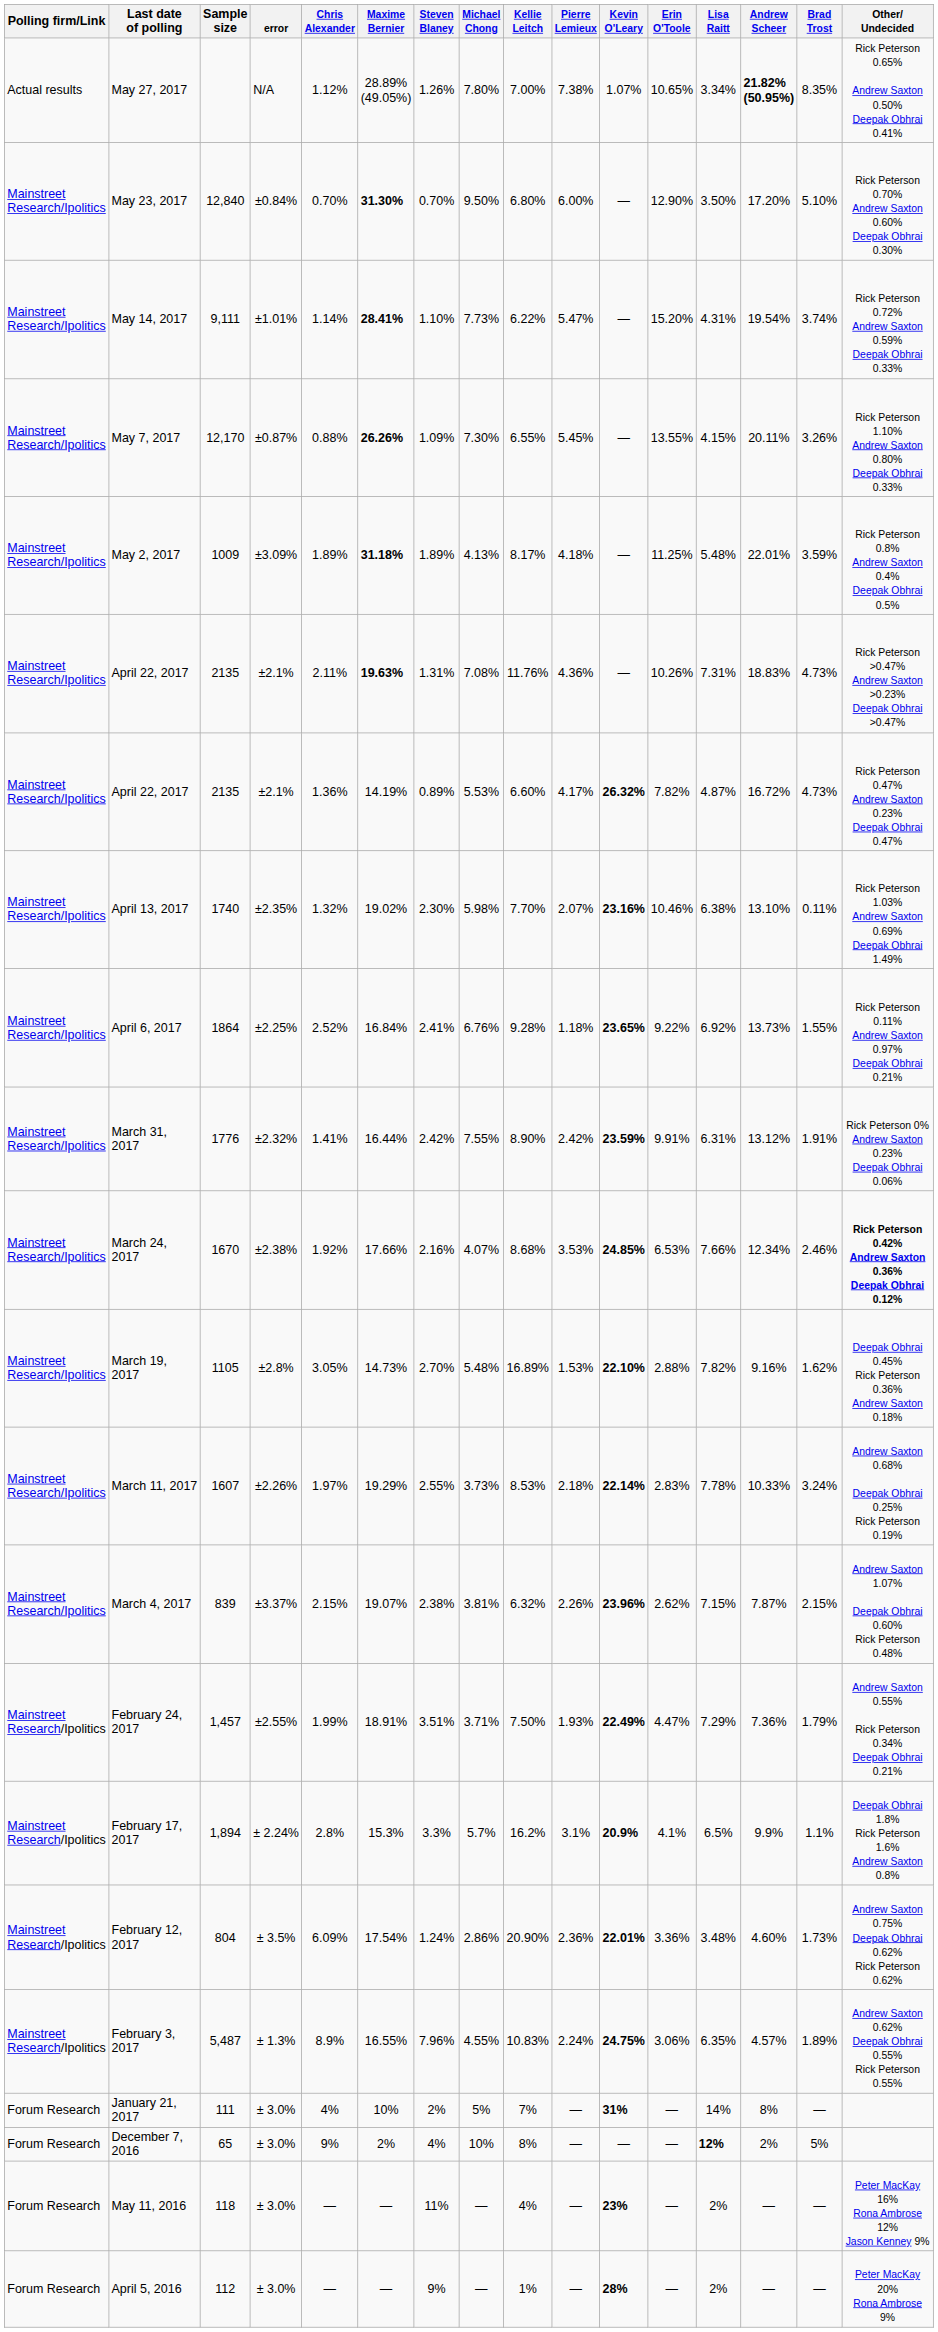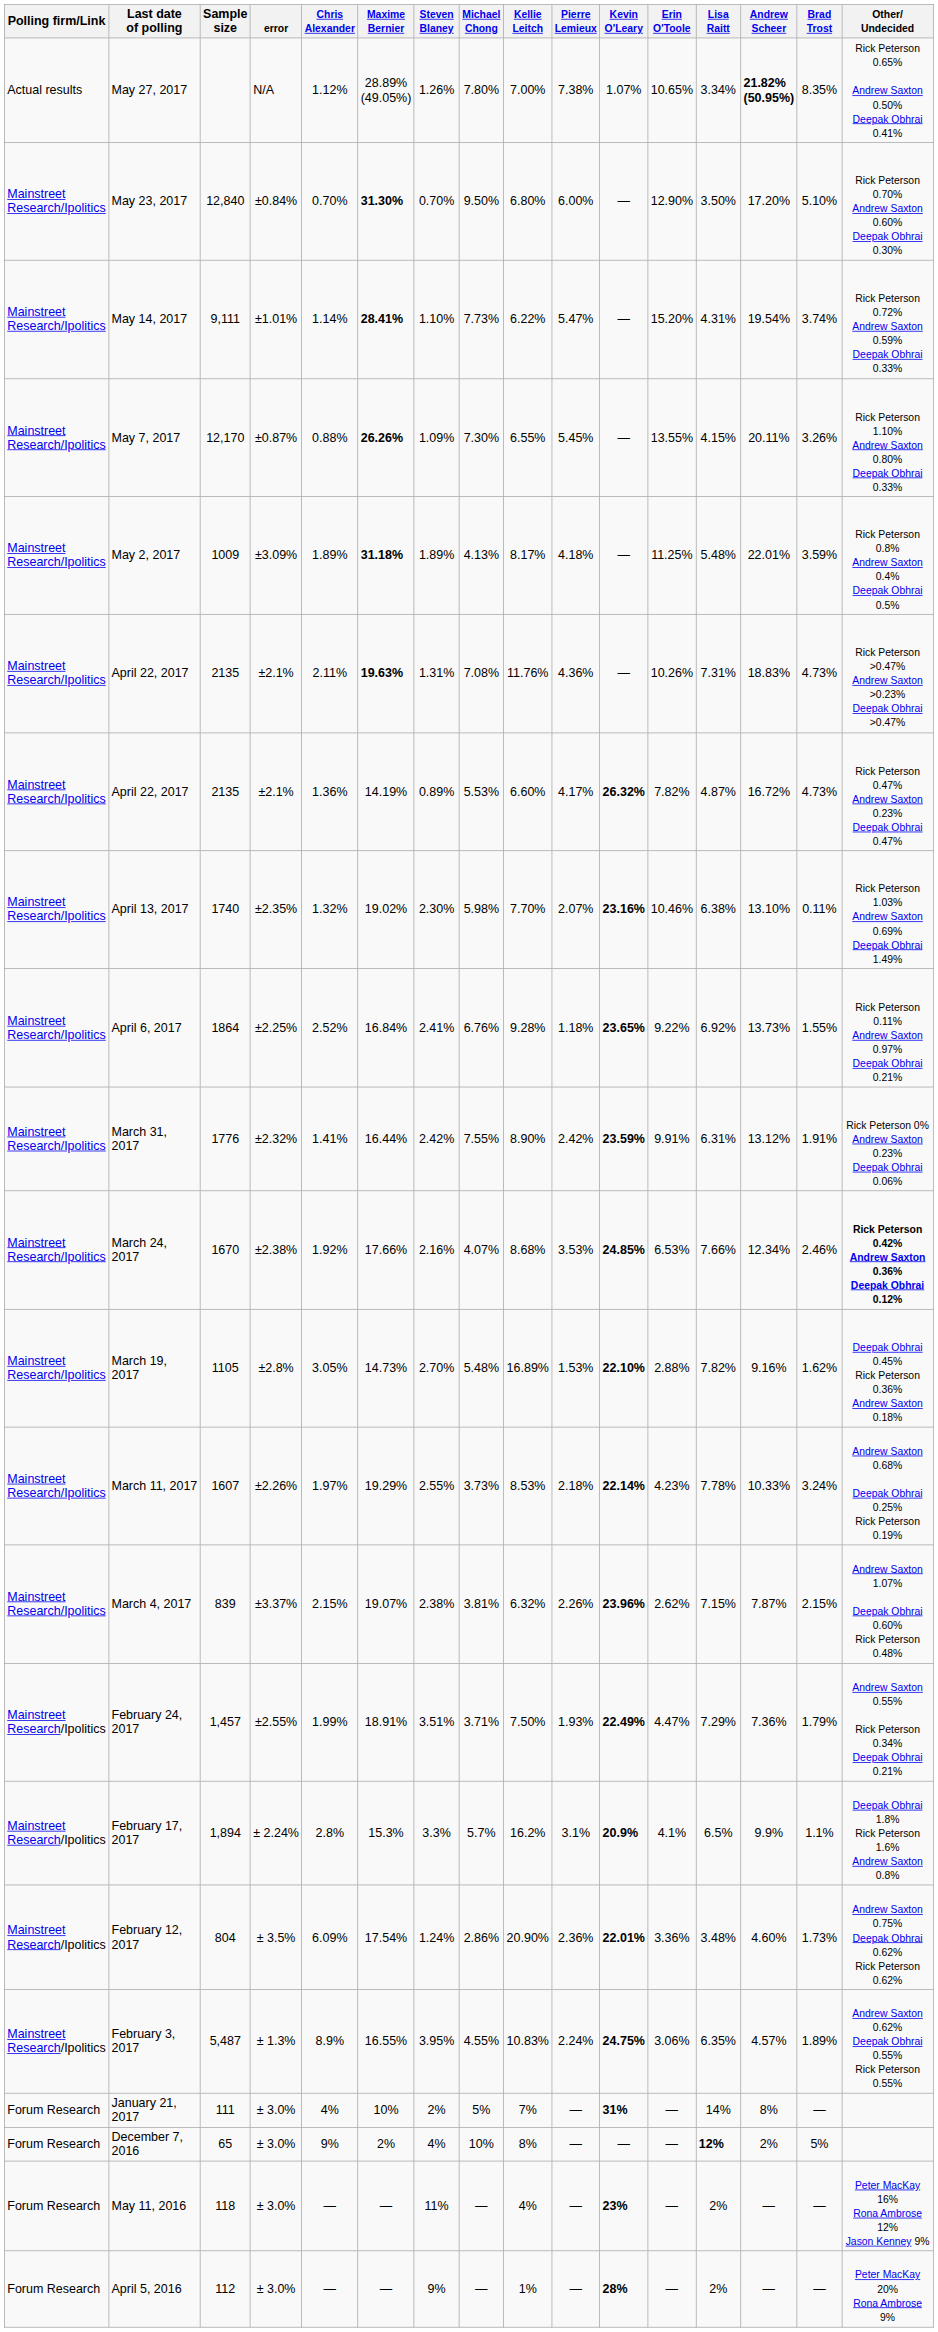(672, 1486) 2.83% -> (672, 1486) 4.23%
(437, 2041) 7.96% -> (437, 2041) 3.95%
